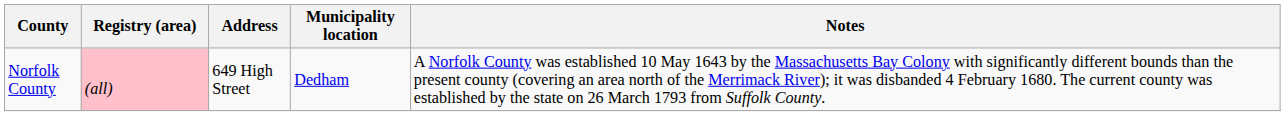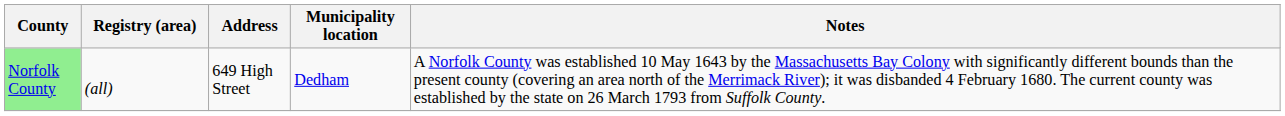(34, 79) no background -> (34, 79) lightgreen background
(99, 88) pink background -> (99, 88) no background
